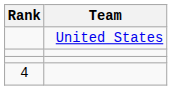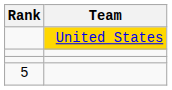(105, 38) no background -> (105, 38) gold background
(24, 74) 4 -> (24, 74) 5
